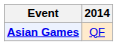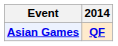(97, 32) normal -> (97, 32) bold
